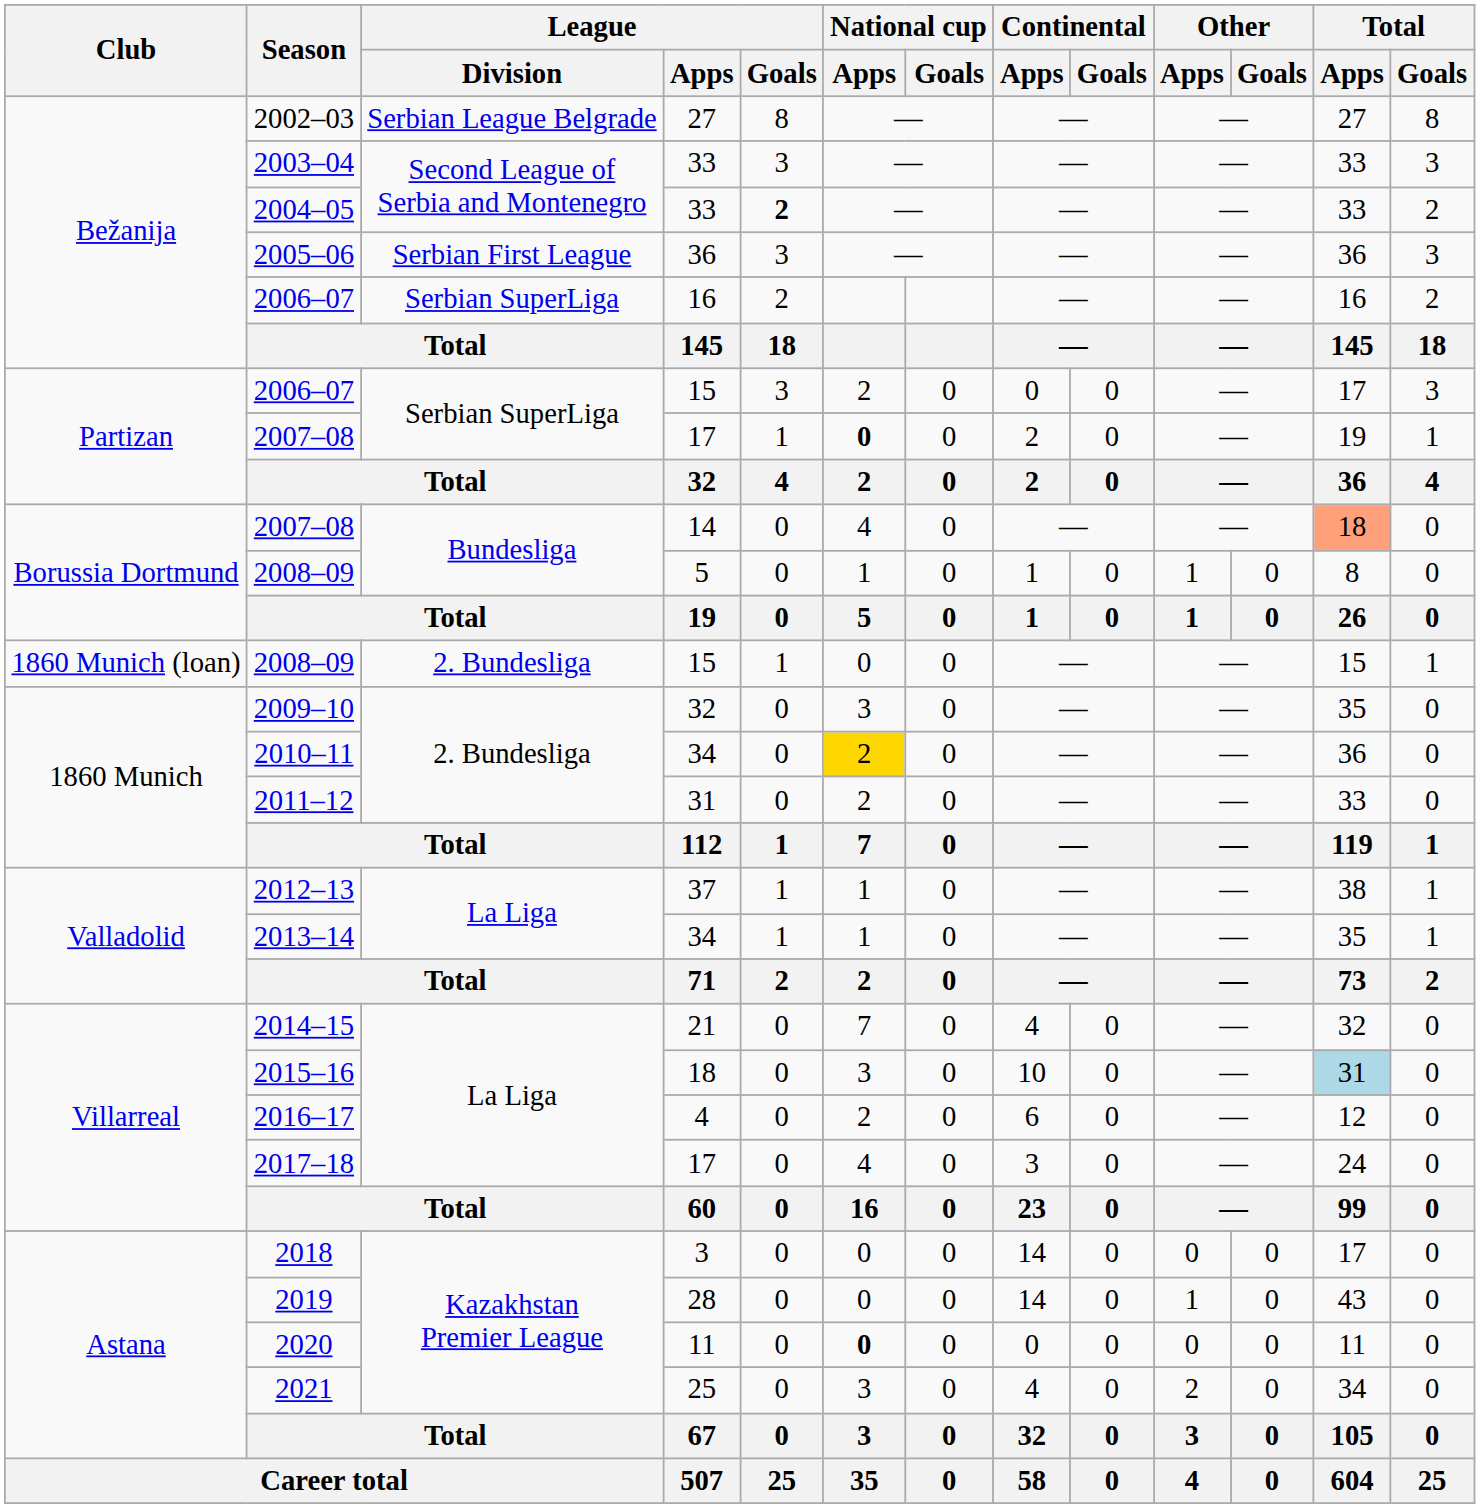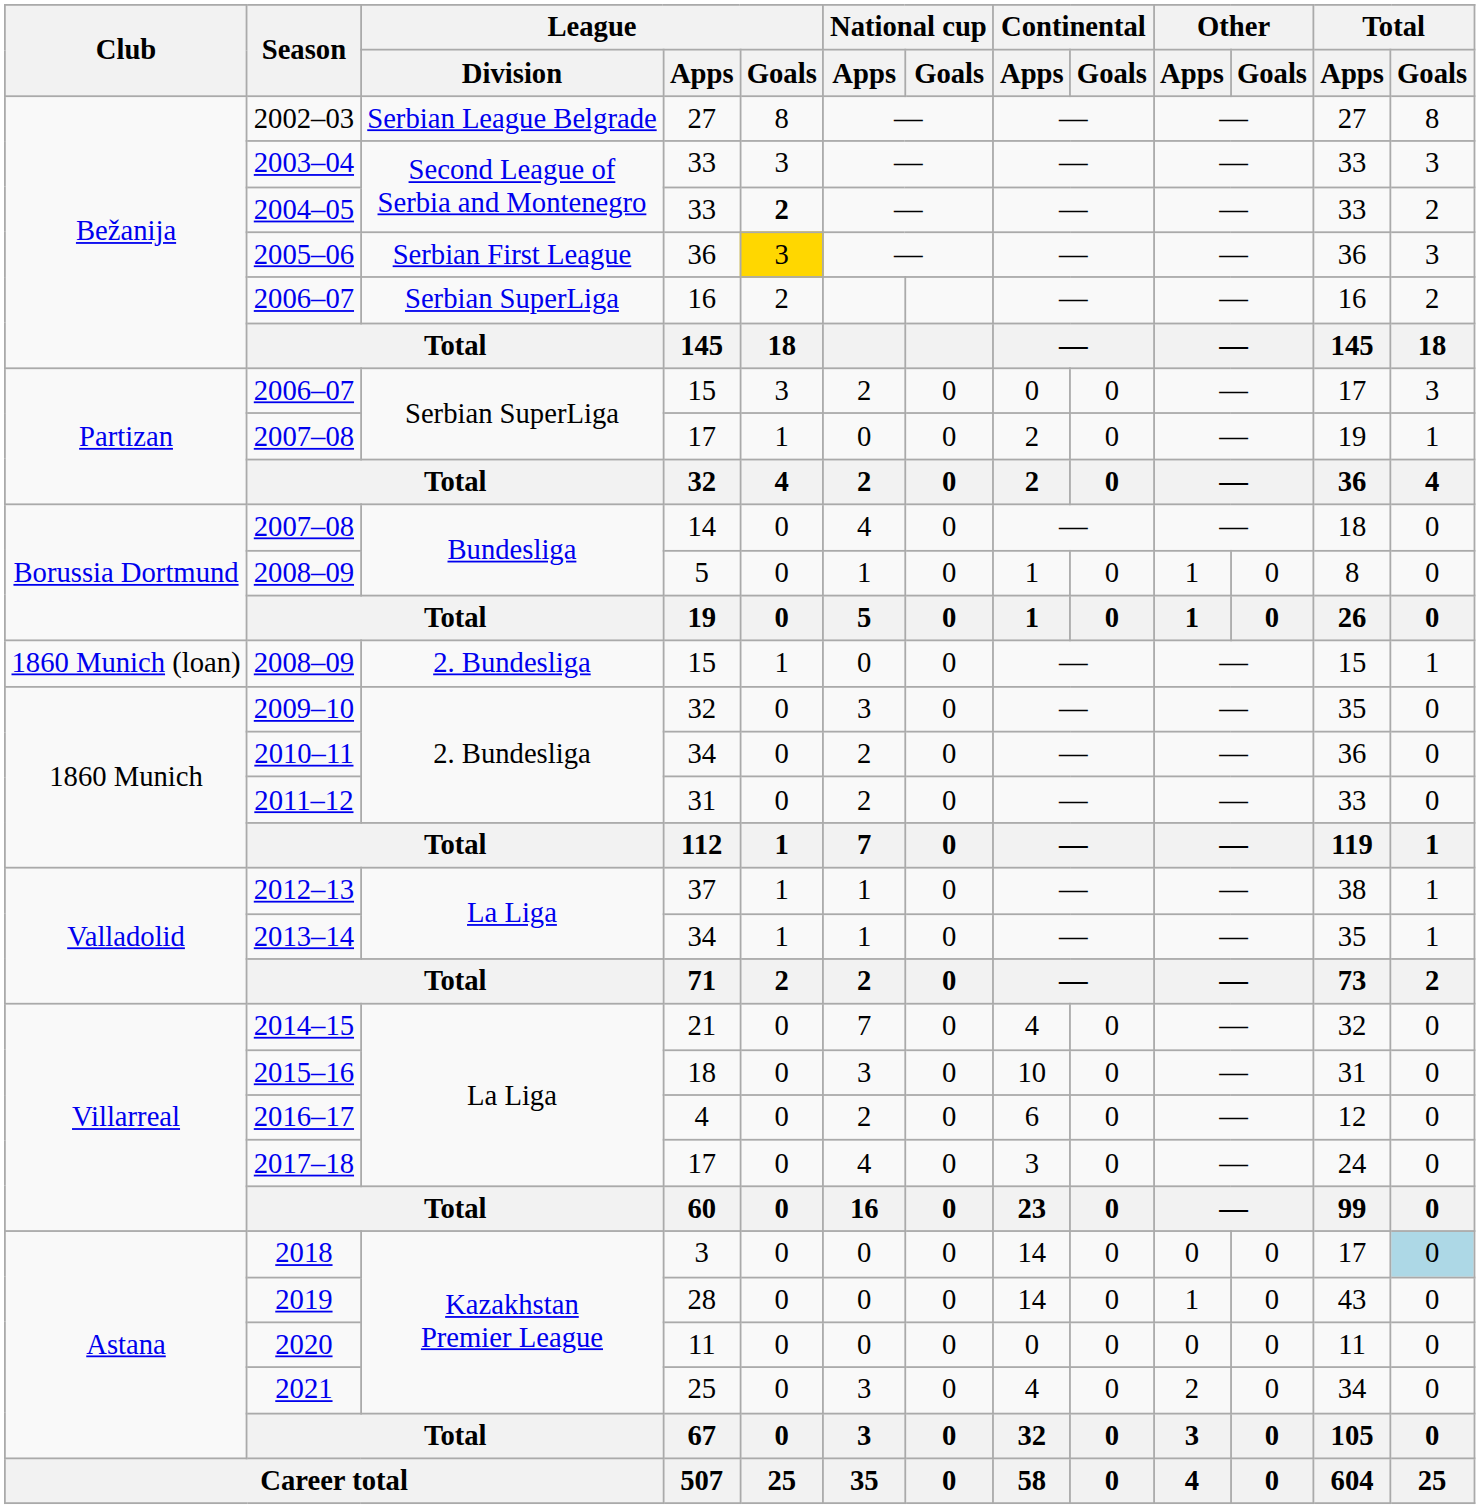(782, 254) no background -> (782, 254) gold background
(864, 436) bold -> (864, 436) normal
(1352, 526) lightsalmon background -> (1352, 526) no background
(864, 753) gold background -> (864, 753) no background
(1352, 1071) lightblue background -> (1352, 1071) no background
(1432, 1253) no background -> (1432, 1253) lightblue background
(864, 1344) bold -> (864, 1344) normal
